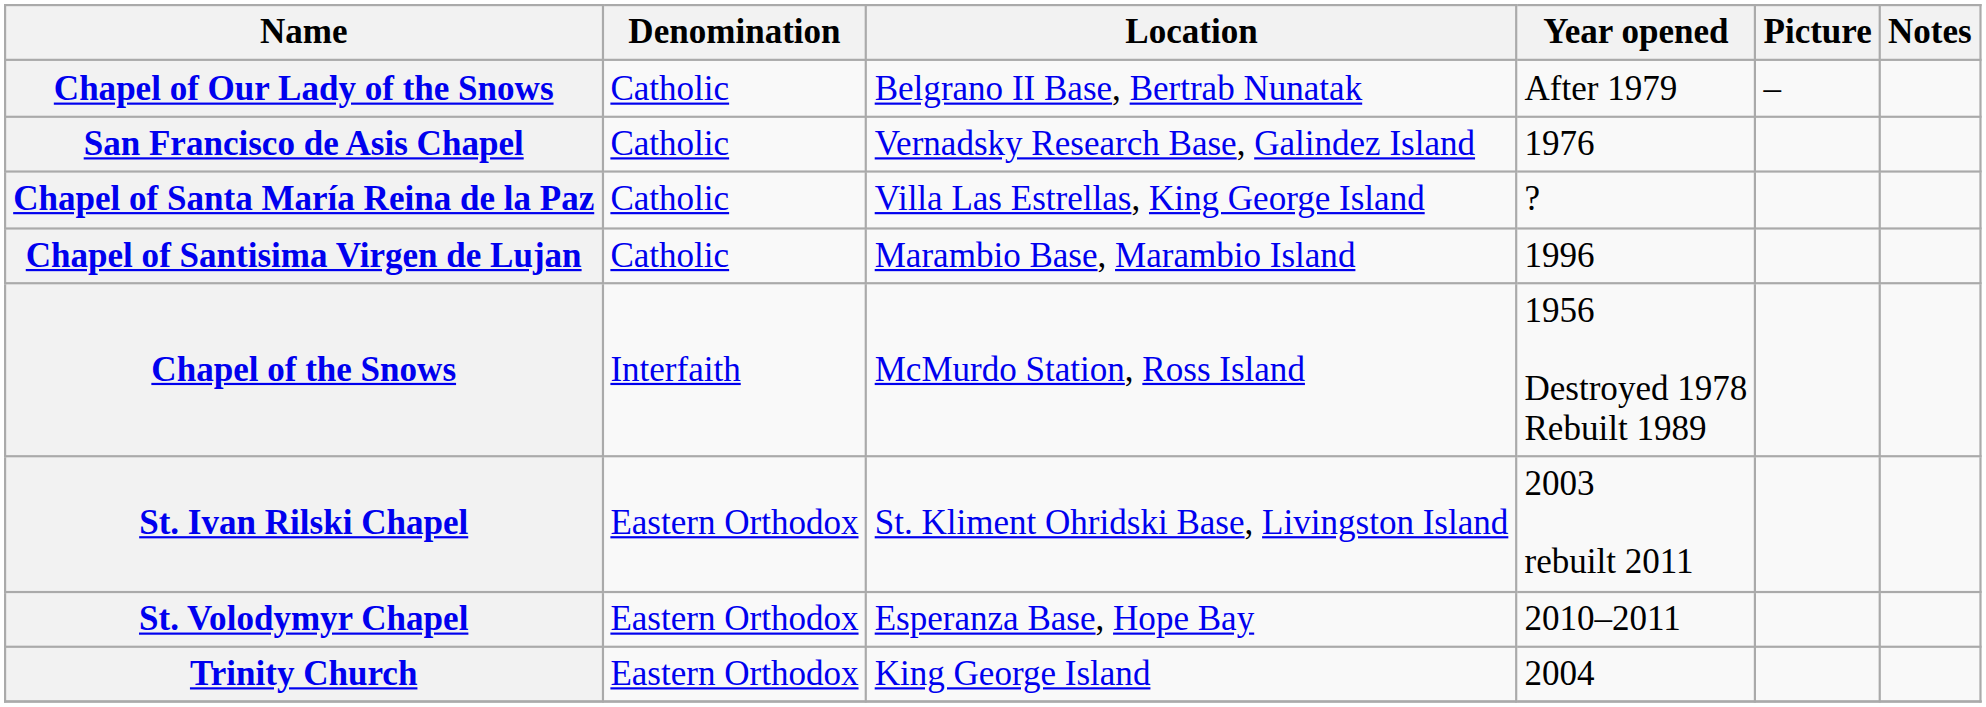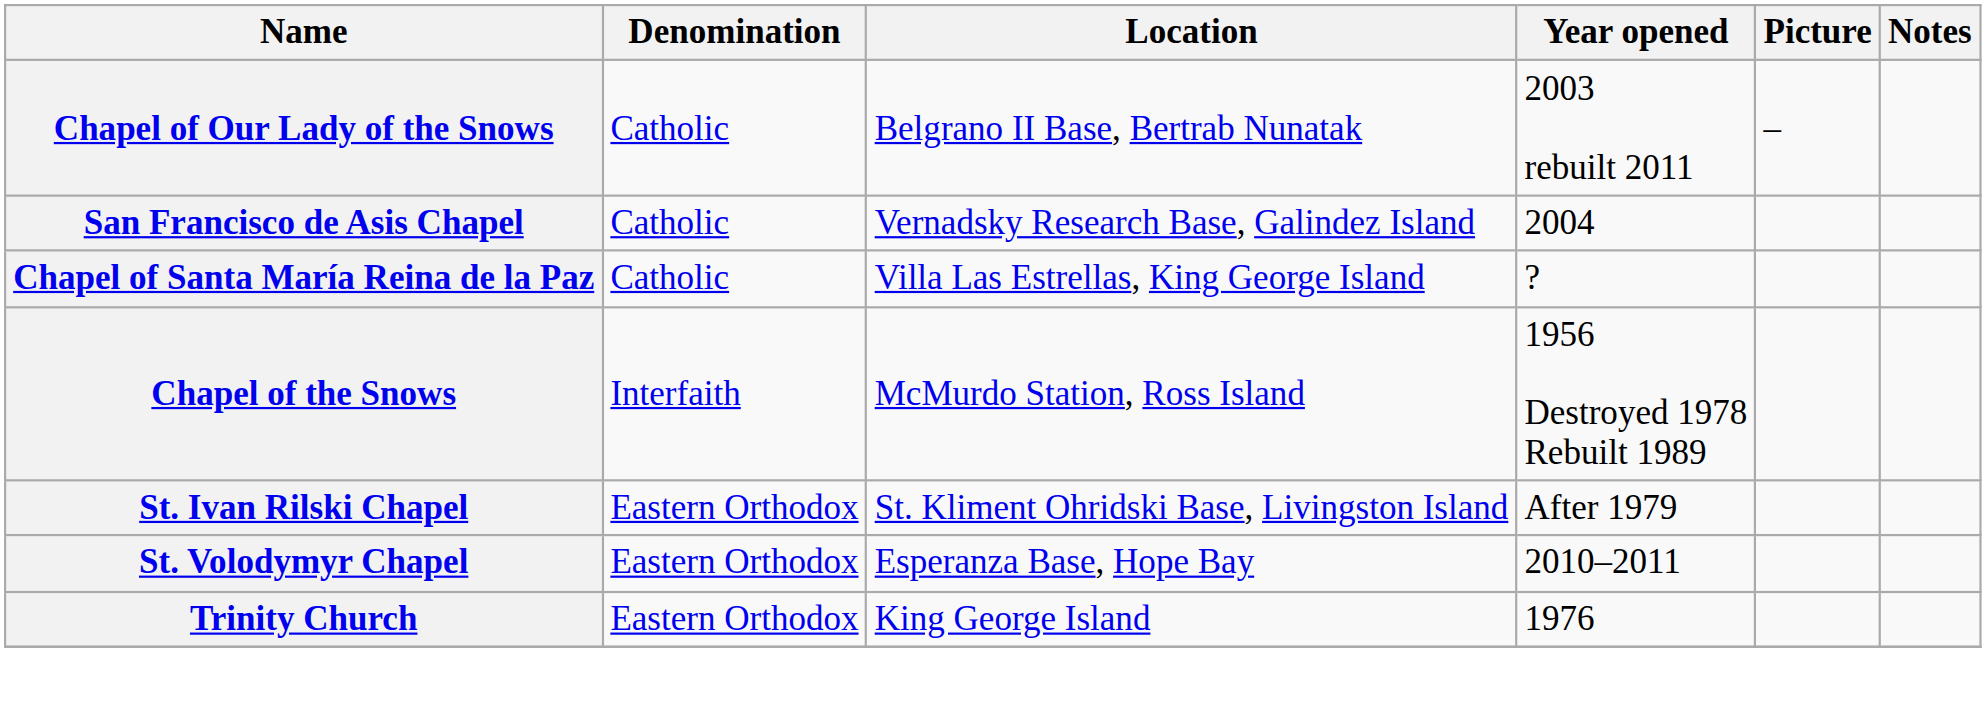(1601, 87) After 1979 -> (1609, 127) 2003 rebuilt 2011
(1560, 143) 1976 -> (1560, 222) 2004
- row: (304, 254)
(1609, 523) 2003 rebuilt 2011 -> (1601, 507) After 1979
(1560, 673) 2004 -> (1560, 618) 1976
